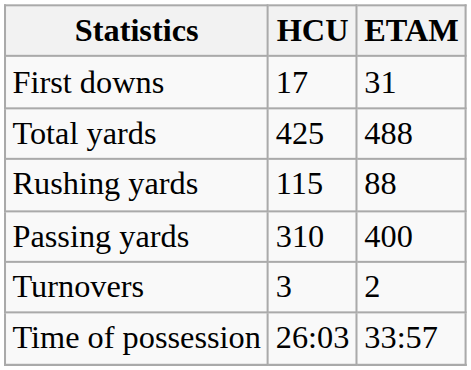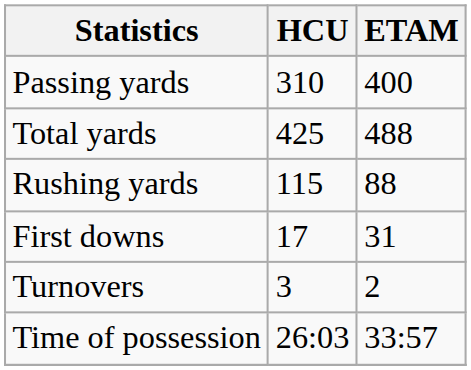rows swapped: (88, 81) <-> (101, 235)
